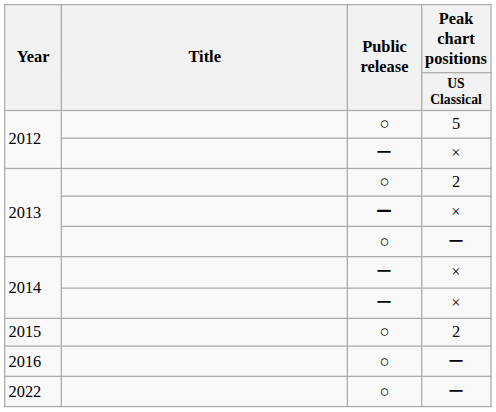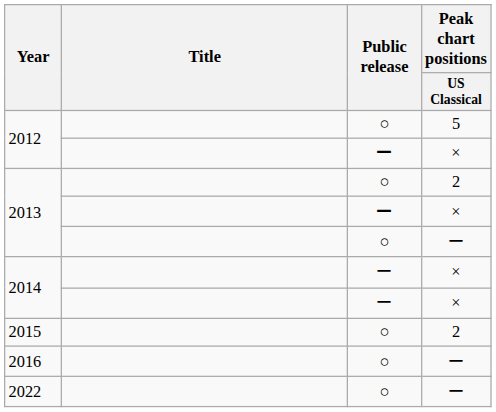(384, 152) normal -> (384, 152) bold
